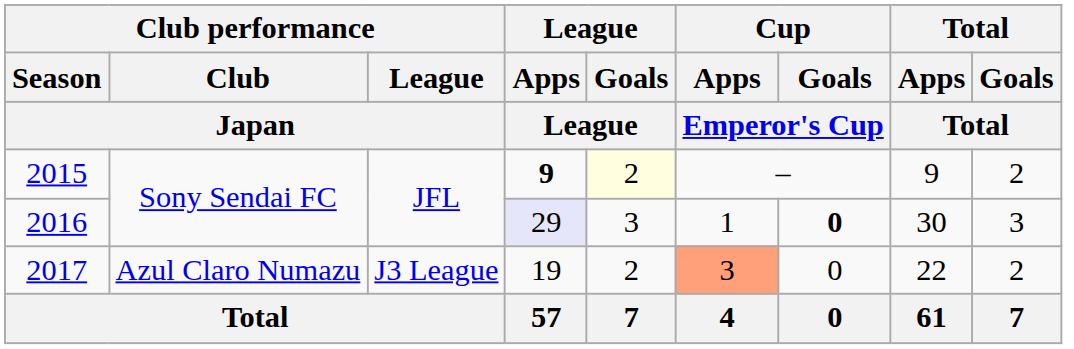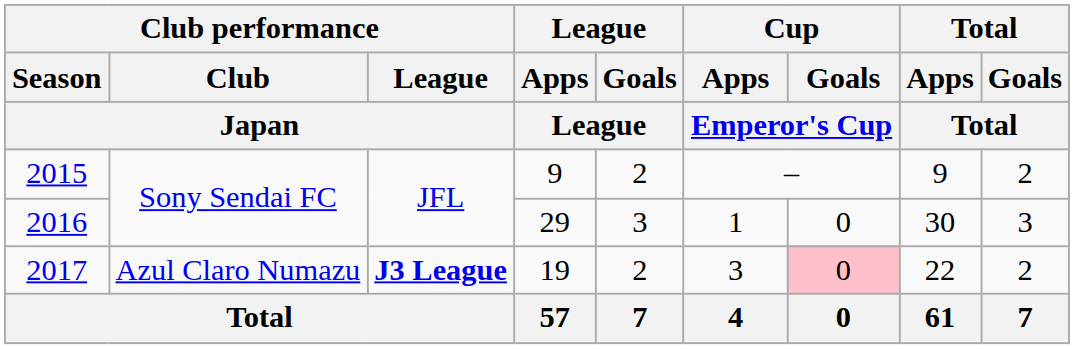(546, 173) bold -> (555, 173) normal
(631, 173) lightyellow background -> (640, 173) no background
(546, 221) lavender background -> (555, 221) no background
(835, 221) bold -> (843, 221) normal
(436, 269) normal -> (441, 269) bold
(727, 269) lightsalmon background -> (736, 269) no background
(835, 269) no background -> (843, 269) pink background
